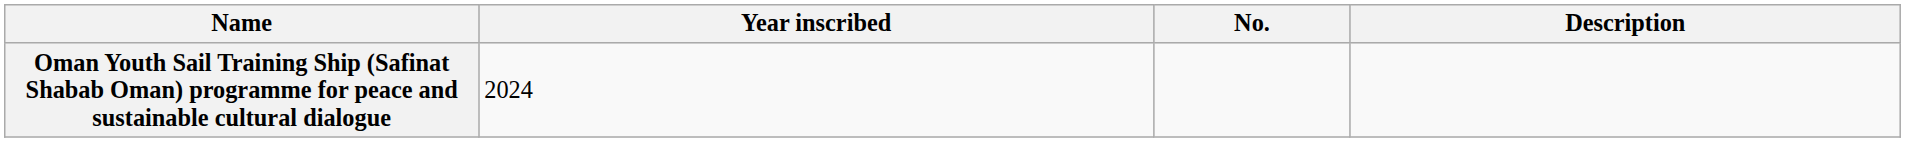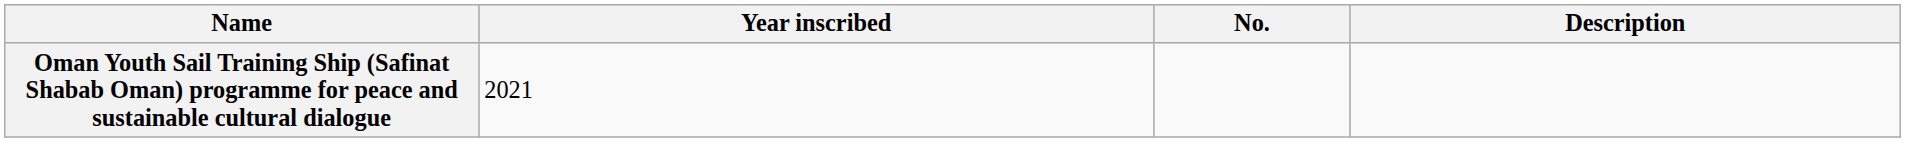(509, 89) 2024 -> (509, 89) 2021
